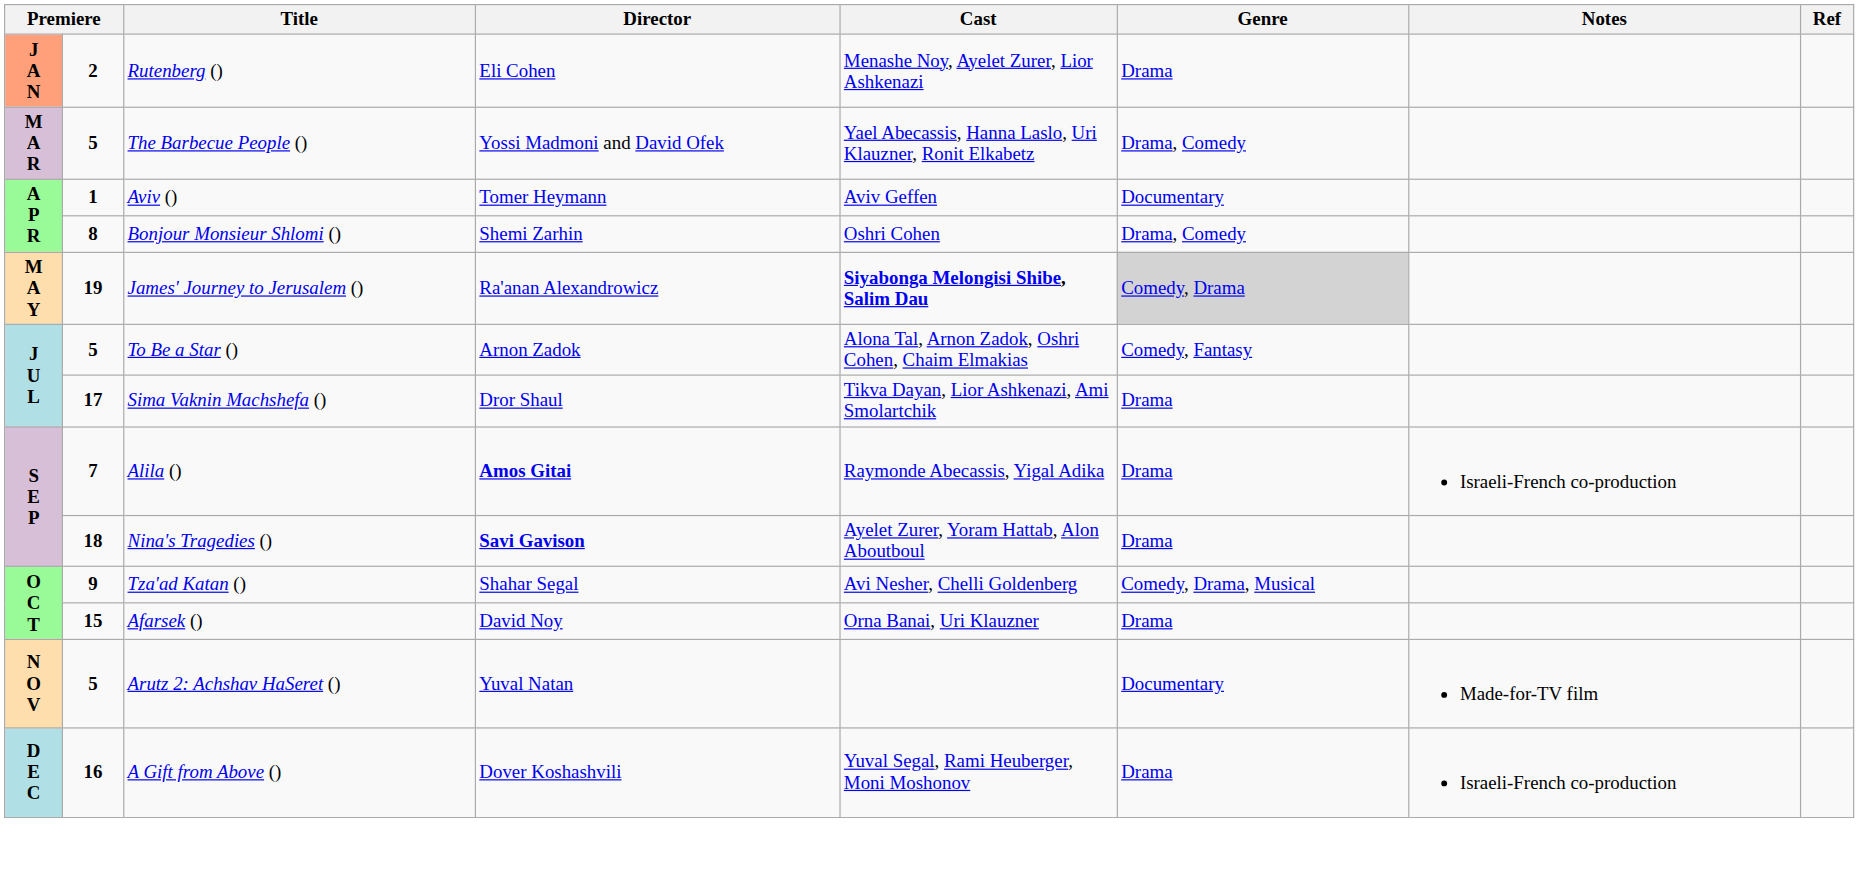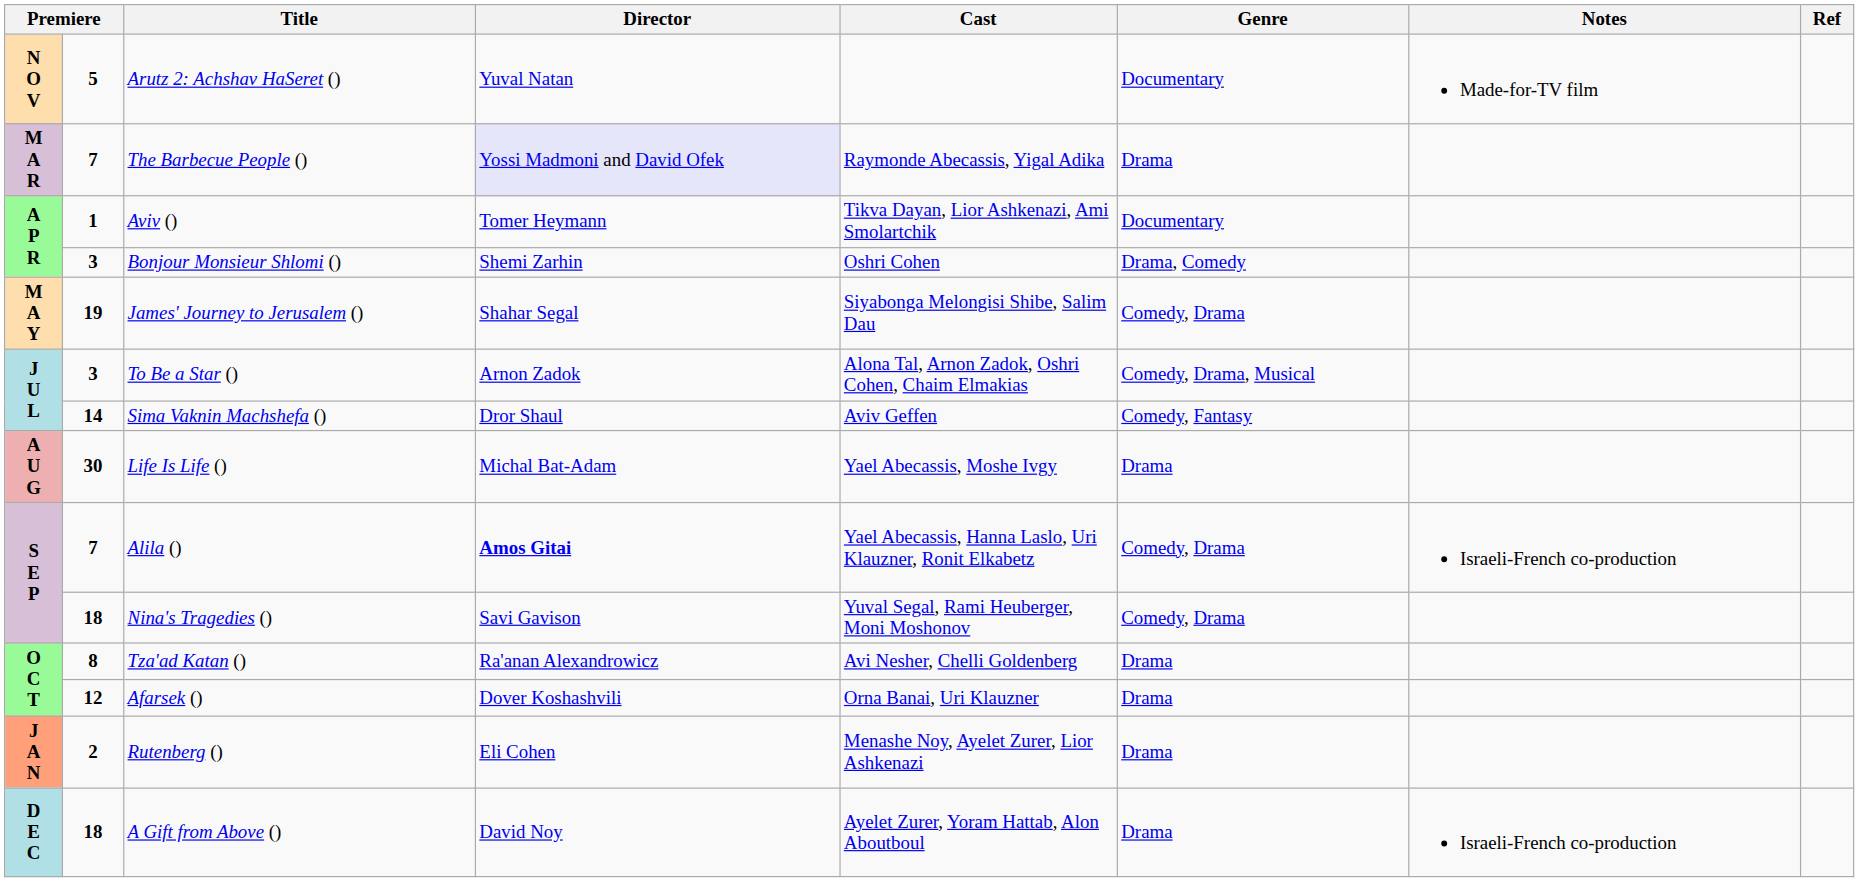rows swapped: (175, 70) <-> (234, 683)
(93, 143) 5 -> (93, 159) 7
(602, 143) no background -> (602, 159) lavender background
(970, 143) Yael Abecassis, Hanna Laslo, Uri Klauzner, Ronit Elkabetz -> (974, 159) Raymonde Abecassis, Yigal Adika
(1184, 143) Drama, Comedy -> (1147, 159) Drama
(890, 197) Aviv Geffen -> (976, 221) Tikva Dayan, Lior Ashkenazi, Ami Smolartchik
(93, 233) 8 -> (93, 261) 3
(569, 287) Ra'anan Alexandrowicz -> (529, 313) Shahar Segal
(955, 287) bold -> (975, 313) normal
(1183, 287) lightgrey background -> (1183, 313) no background
(93, 349) 5 -> (93, 374) 3
(1187, 349) Comedy, Fantasy -> (1218, 374) Comedy, Drama, Musical
(93, 400) 17 -> (93, 415) 14
(976, 400) Tikva Dayan, Lior Ashkenazi, Ami Smolartchik -> (890, 415) Aviv Geffen
(1147, 400) Drama -> (1187, 415) Comedy, Fantasy
+ row: (177, 466)
(974, 470) Raymonde Abecassis, Yigal Adika -> (970, 547) Yael Abecassis, Hanna Laslo, Uri Klauzner, Ronit Elkabetz
(1147, 470) Drama -> (1183, 547) Comedy, Drama
(532, 541) bold -> (530, 617) normal
(971, 541) Ayelet Zurer, Yoram Hattab, Alon Aboutboul -> (958, 617) Yuval Segal, Rami Heuberger, Moni Moshonov
(1147, 541) Drama -> (1183, 617) Comedy, Drama
(93, 584) 9 -> (93, 661) 8
(529, 584) Shahar Segal -> (569, 661) Ra'anan Alexandrowicz
(1218, 584) Comedy, Drama, Musical -> (1147, 661) Drama
(93, 620) 15 -> (93, 697) 12
(521, 620) David Noy -> (550, 697) Dover Koshashvili
(93, 772) 16 -> (93, 832) 18
(550, 772) Dover Koshashvili -> (521, 832) David Noy
(958, 772) Yuval Segal, Rami Heuberger, Moni Moshonov -> (971, 832) Ayelet Zurer, Yoram Hattab, Alon Aboutboul
